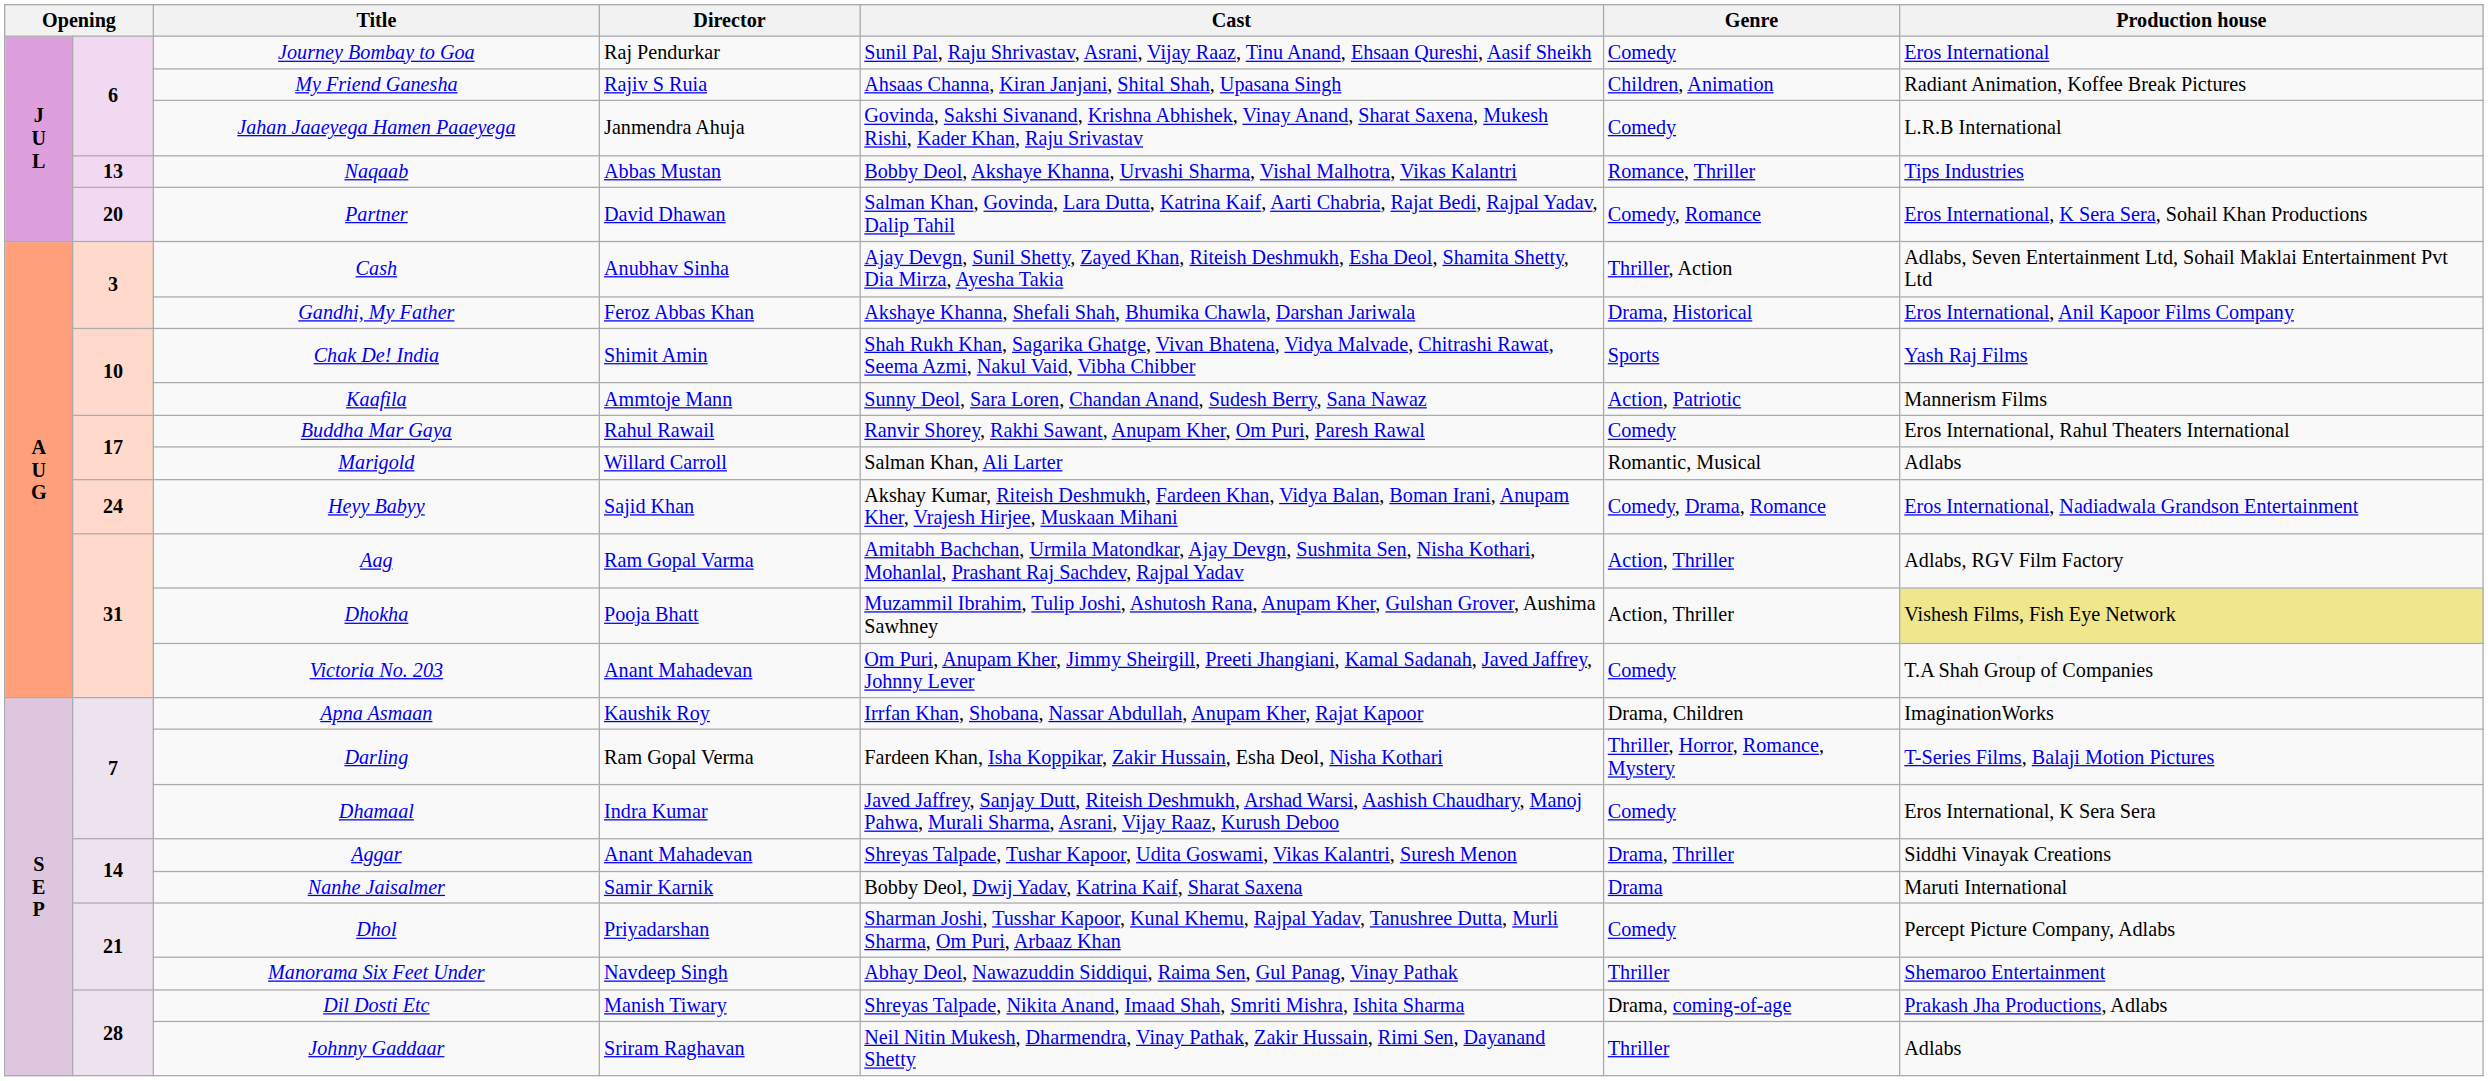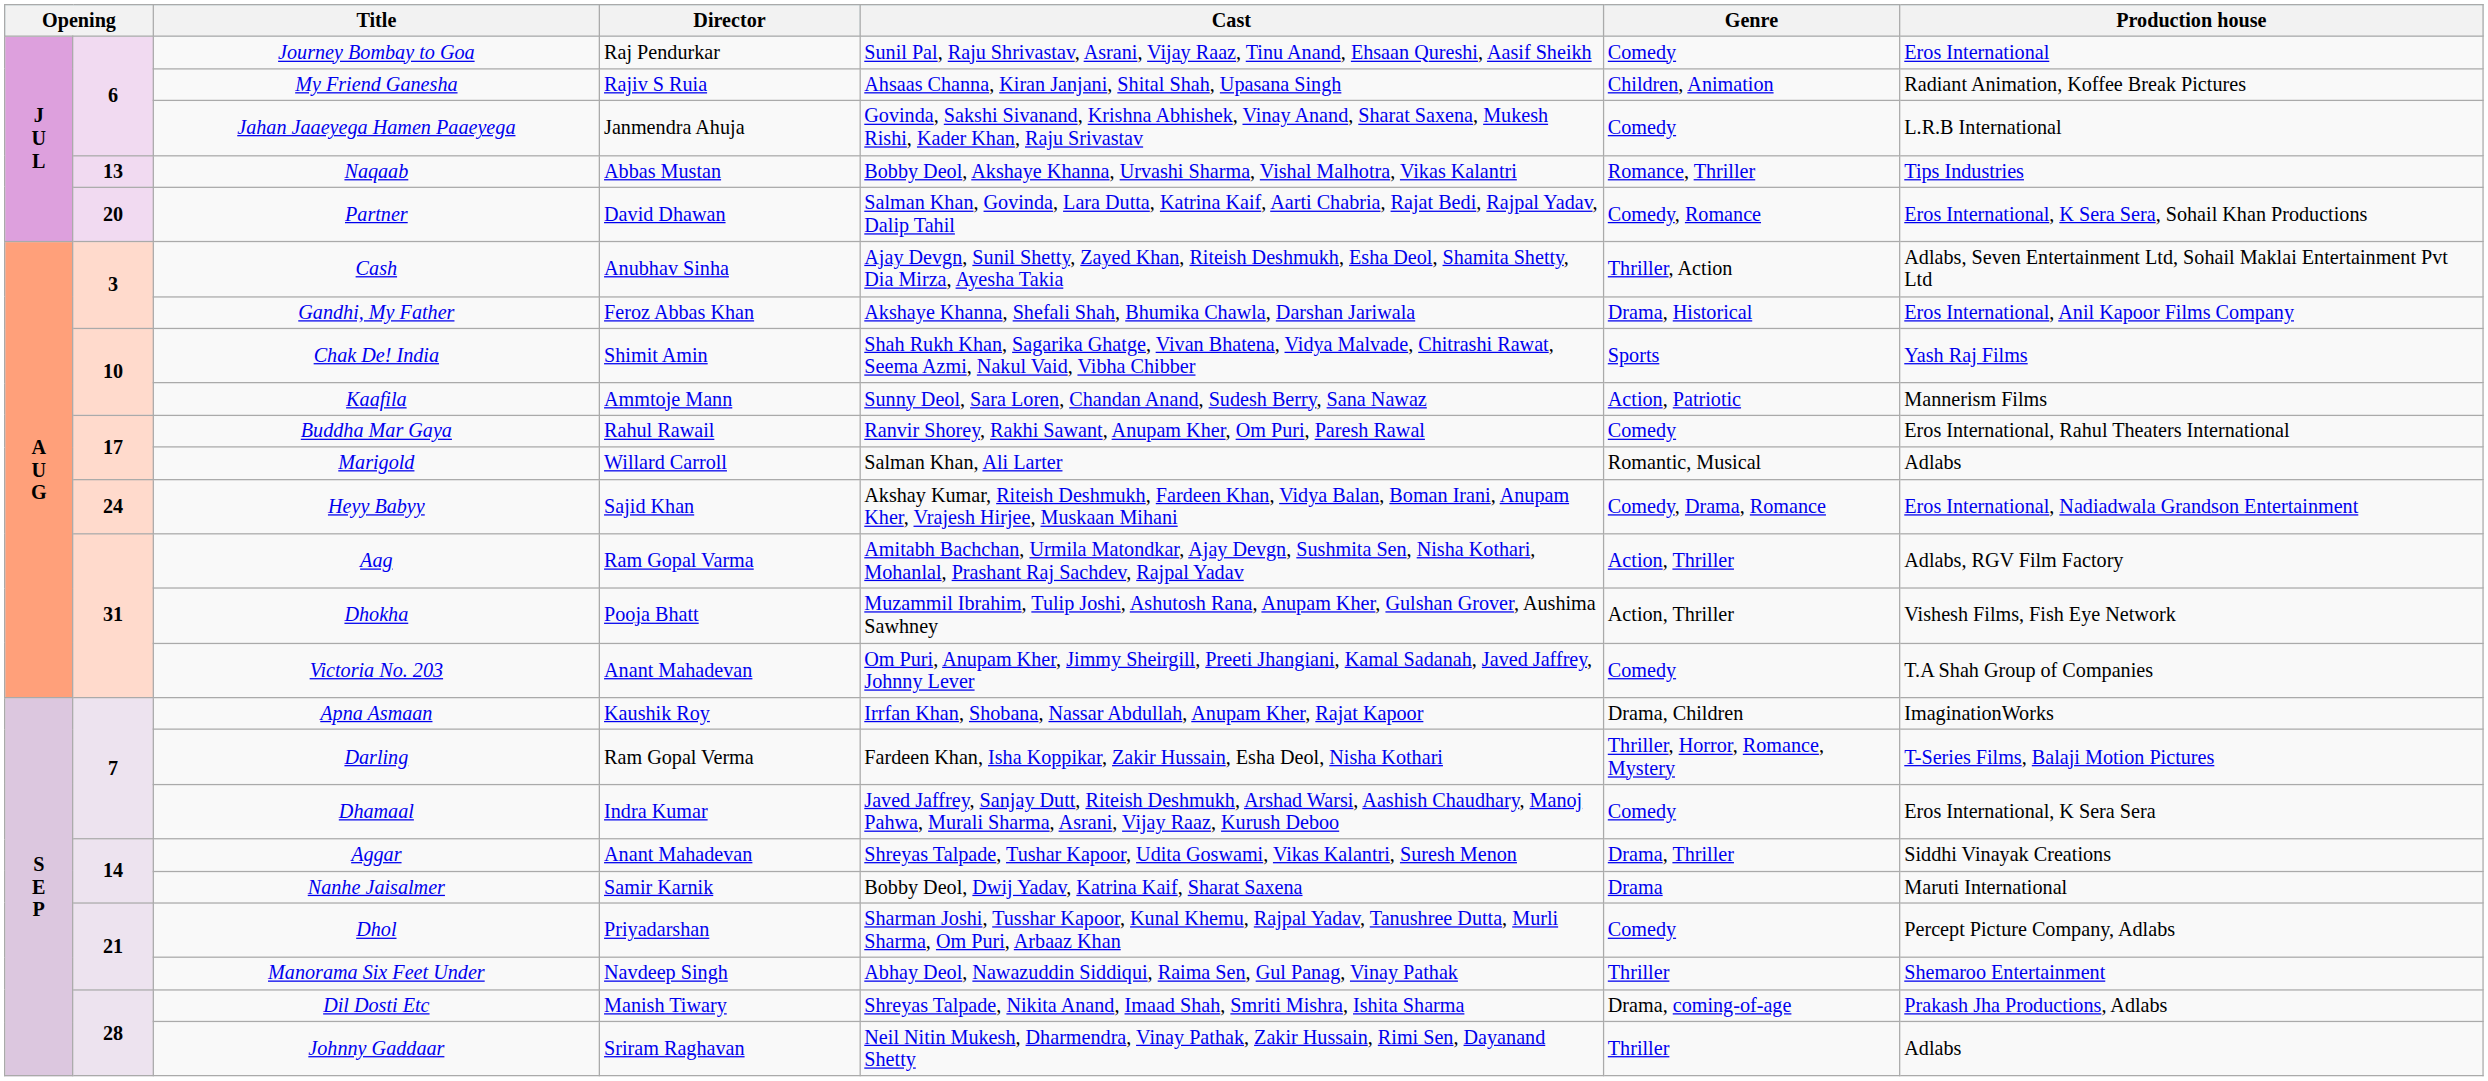(2040, 615) khaki background -> (2040, 615) no background
